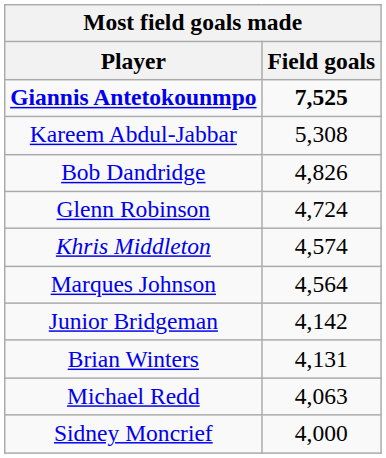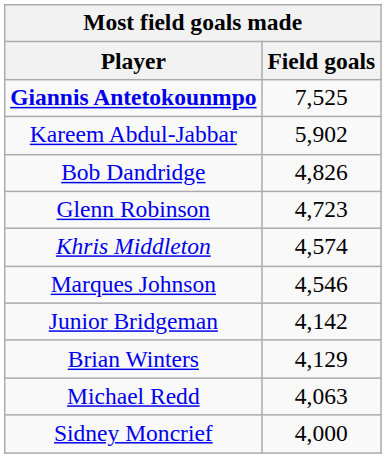(321, 97) bold -> (321, 97) normal
(321, 135) 5,308 -> (321, 135) 5,902
(321, 209) 4,724 -> (321, 209) 4,723
(321, 284) 4,564 -> (321, 284) 4,546
(321, 358) 4,131 -> (321, 358) 4,129
